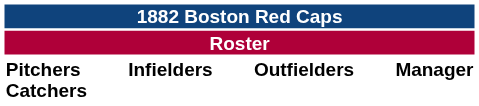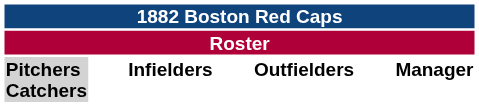(46, 80) no background -> (46, 80) lightgrey background
